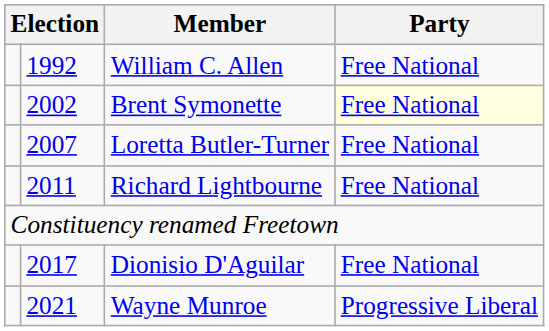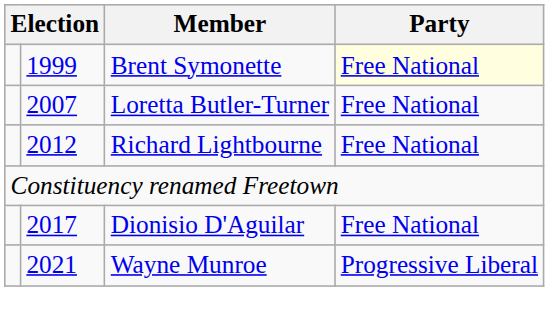- row: (197, 64)
(52, 104) 2002 -> (52, 64) 1999
(51, 184) 2011 -> (52, 144) 2012
